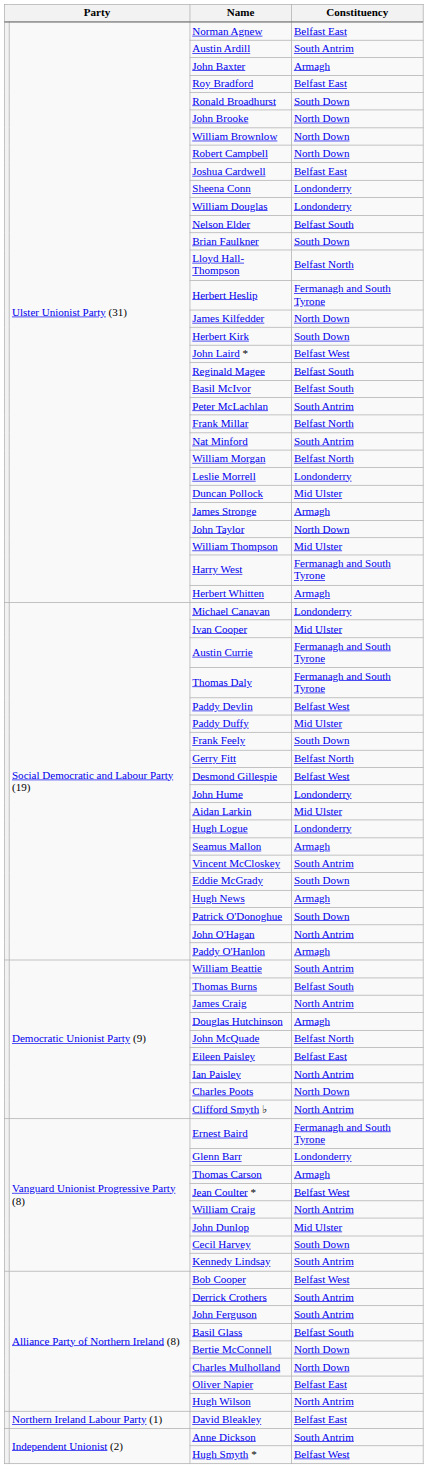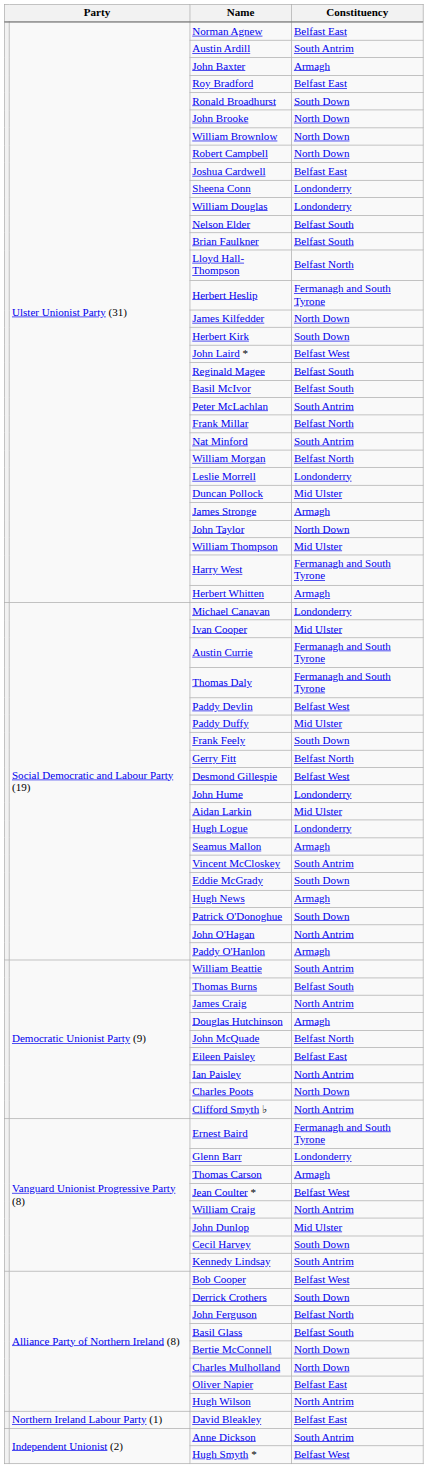(322, 241) South Down -> (324, 241) Belfast South
(324, 1297) South Antrim -> (322, 1297) South Down
(324, 1314) South Antrim -> (324, 1314) Belfast North
